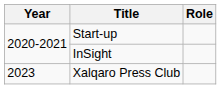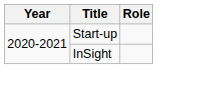- row: (126, 73)
